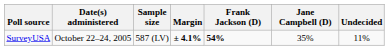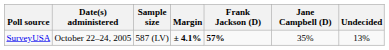(216, 38) 54% -> (216, 38) 57%
(362, 38) 11% -> (362, 38) 13%
